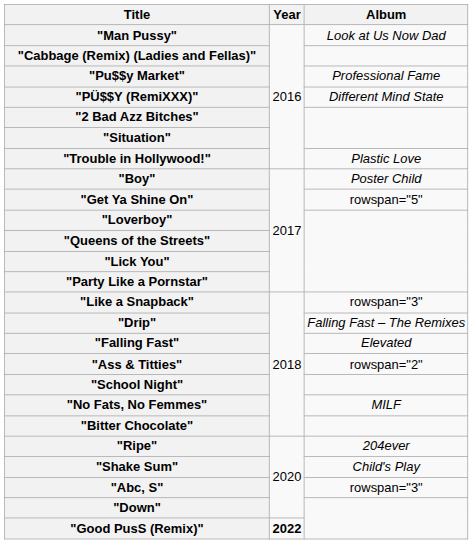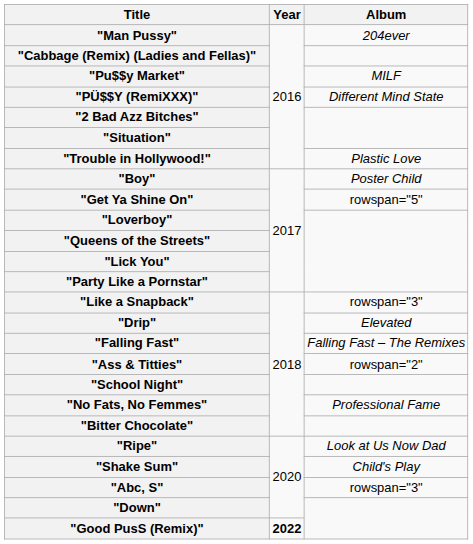(386, 35) Look at Us Now Dad -> (386, 35) 204ever
(386, 76) Professional Fame -> (386, 76) MILF
(386, 323) Falling Fast – The Remixes -> (386, 323) Elevated
(386, 343) Elevated -> (386, 343) Falling Fast – The Remixes
(386, 405) MILF -> (386, 405) Professional Fame
(386, 446) 204ever -> (386, 446) Look at Us Now Dad
